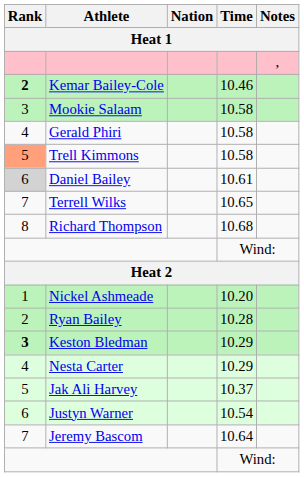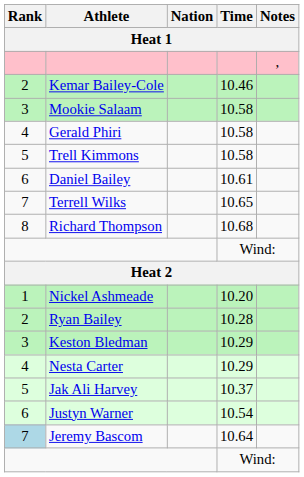(25, 86) bold -> (25, 86) normal
(25, 156) lightsalmon background -> (25, 156) no background
(25, 179) lightgrey background -> (25, 179) no background
(25, 343) bold -> (25, 343) normal
(25, 436) no background -> (25, 436) lightblue background
